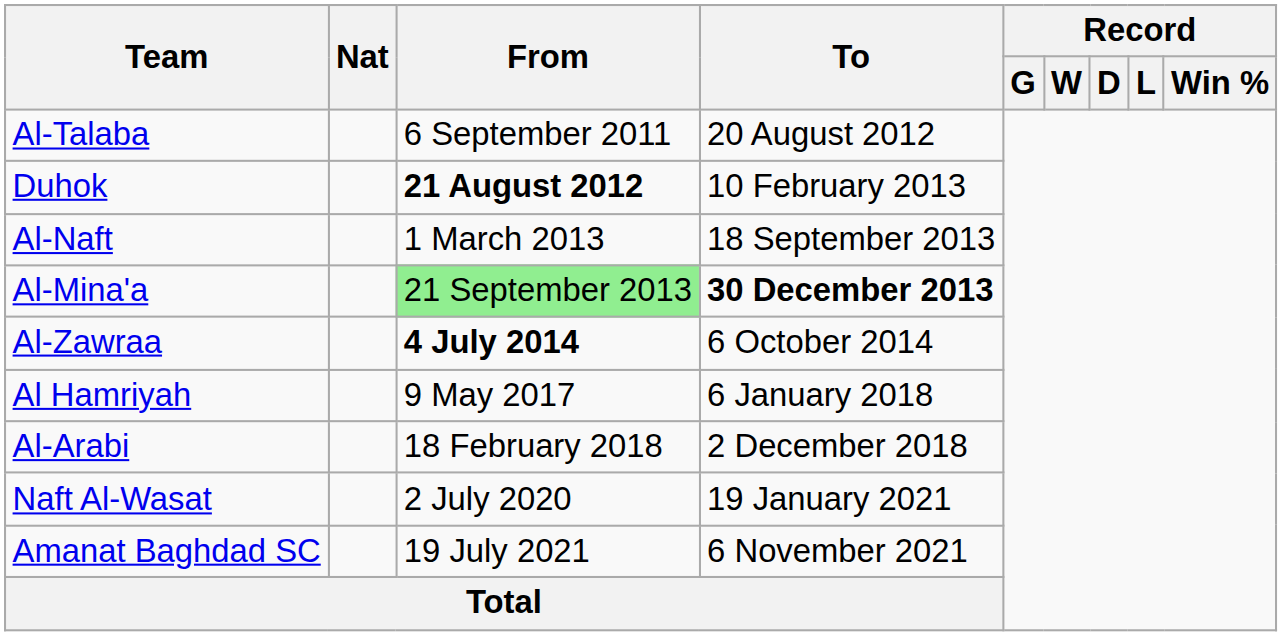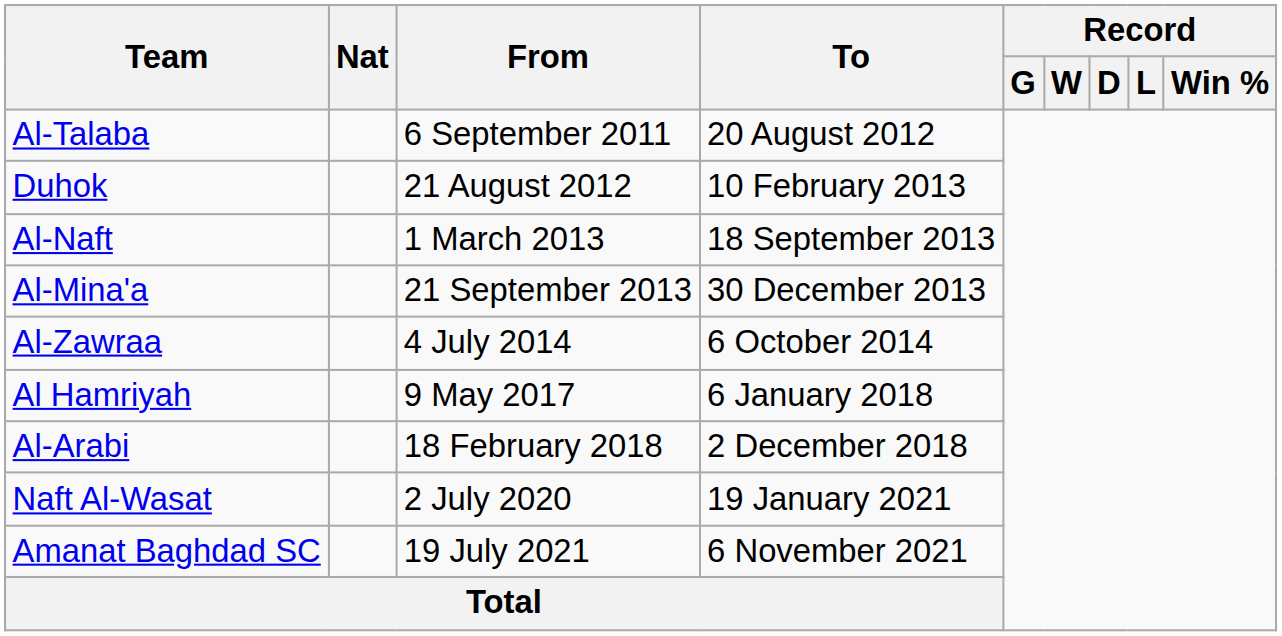(524, 186) bold -> (518, 186) normal
(548, 290) lightgreen background -> (548, 290) no background
(850, 290) bold -> (847, 290) normal
(491, 342) bold -> (488, 342) normal
